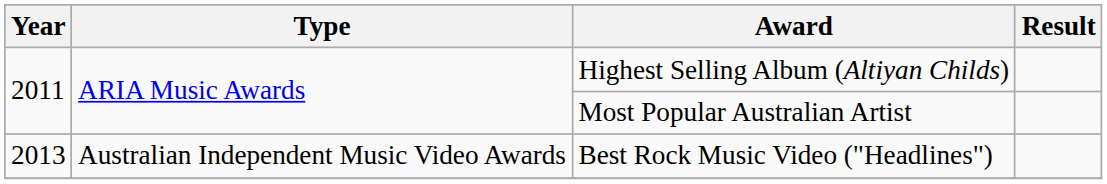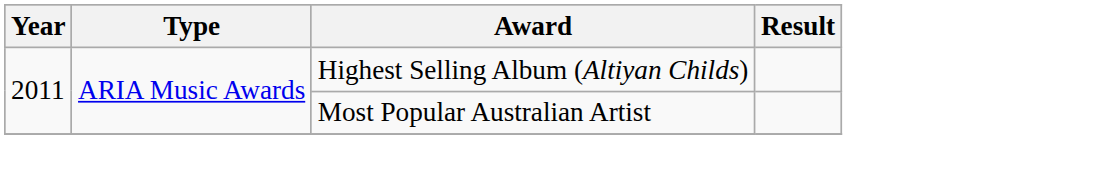- row: (786, 155)
